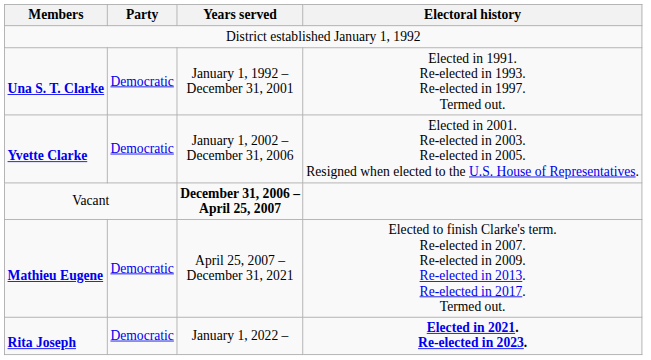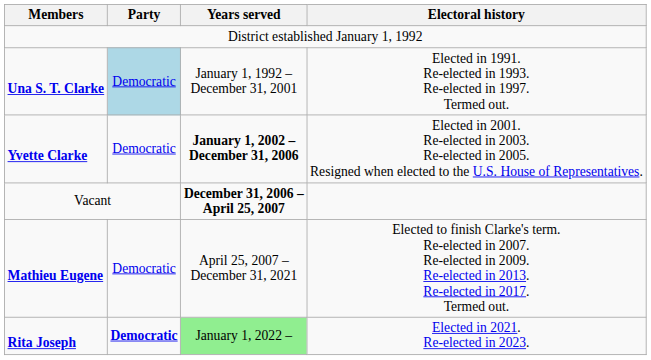(142, 81) no background -> (144, 81) lightblue background
(240, 148) normal -> (244, 148) bold
(142, 335) normal -> (144, 335) bold
(240, 335) no background -> (244, 335) lightgreen background
(473, 335) bold -> (476, 335) normal
